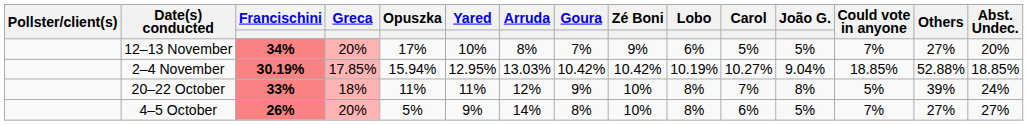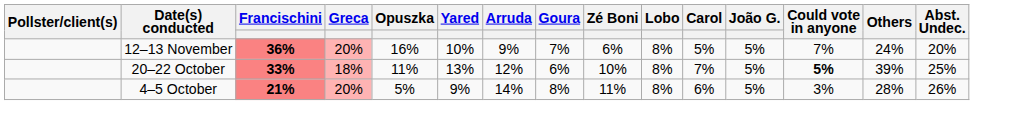(280, 49) 34% -> (280, 49) 36%
(412, 49) 17% -> (405, 49) 16%
(527, 49) 8% -> (509, 49) 9%
(638, 49) 9% -> (613, 49) 6%
(694, 49) 6% -> (662, 49) 8%
(941, 49) 27% -> (889, 49) 24%
- row: (178, 69)
(472, 90) 11% -> (460, 69) 13%
(581, 90) 9% -> (559, 69) 6%
(805, 90) 8% -> (755, 69) 5%
(874, 90) normal -> (824, 69) bold
(995, 90) 24% -> (942, 69) 25%
(280, 110) 26% -> (280, 90) 21%
(638, 110) 10% -> (613, 90) 11%
(874, 110) 7% -> (824, 90) 3%
(941, 110) 27% -> (889, 90) 28%
(995, 110) 27% -> (942, 90) 26%
